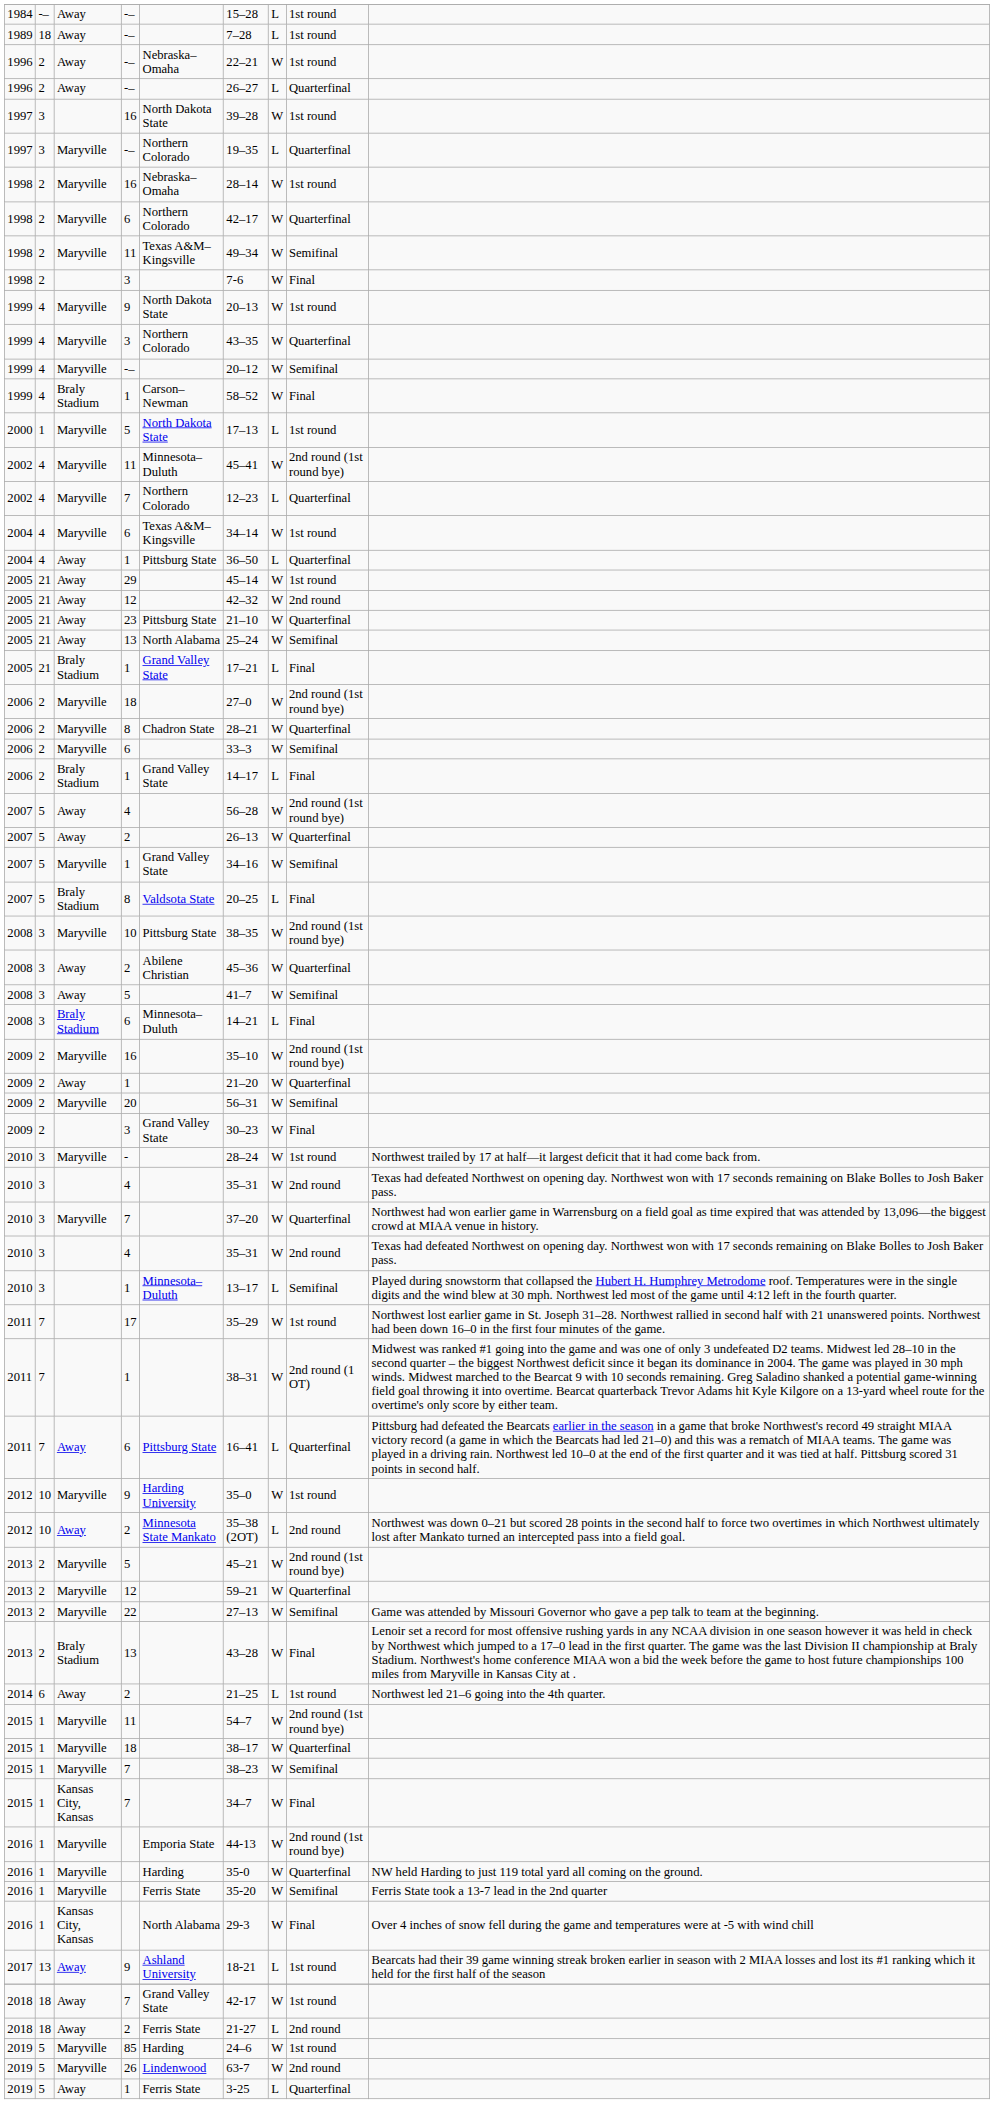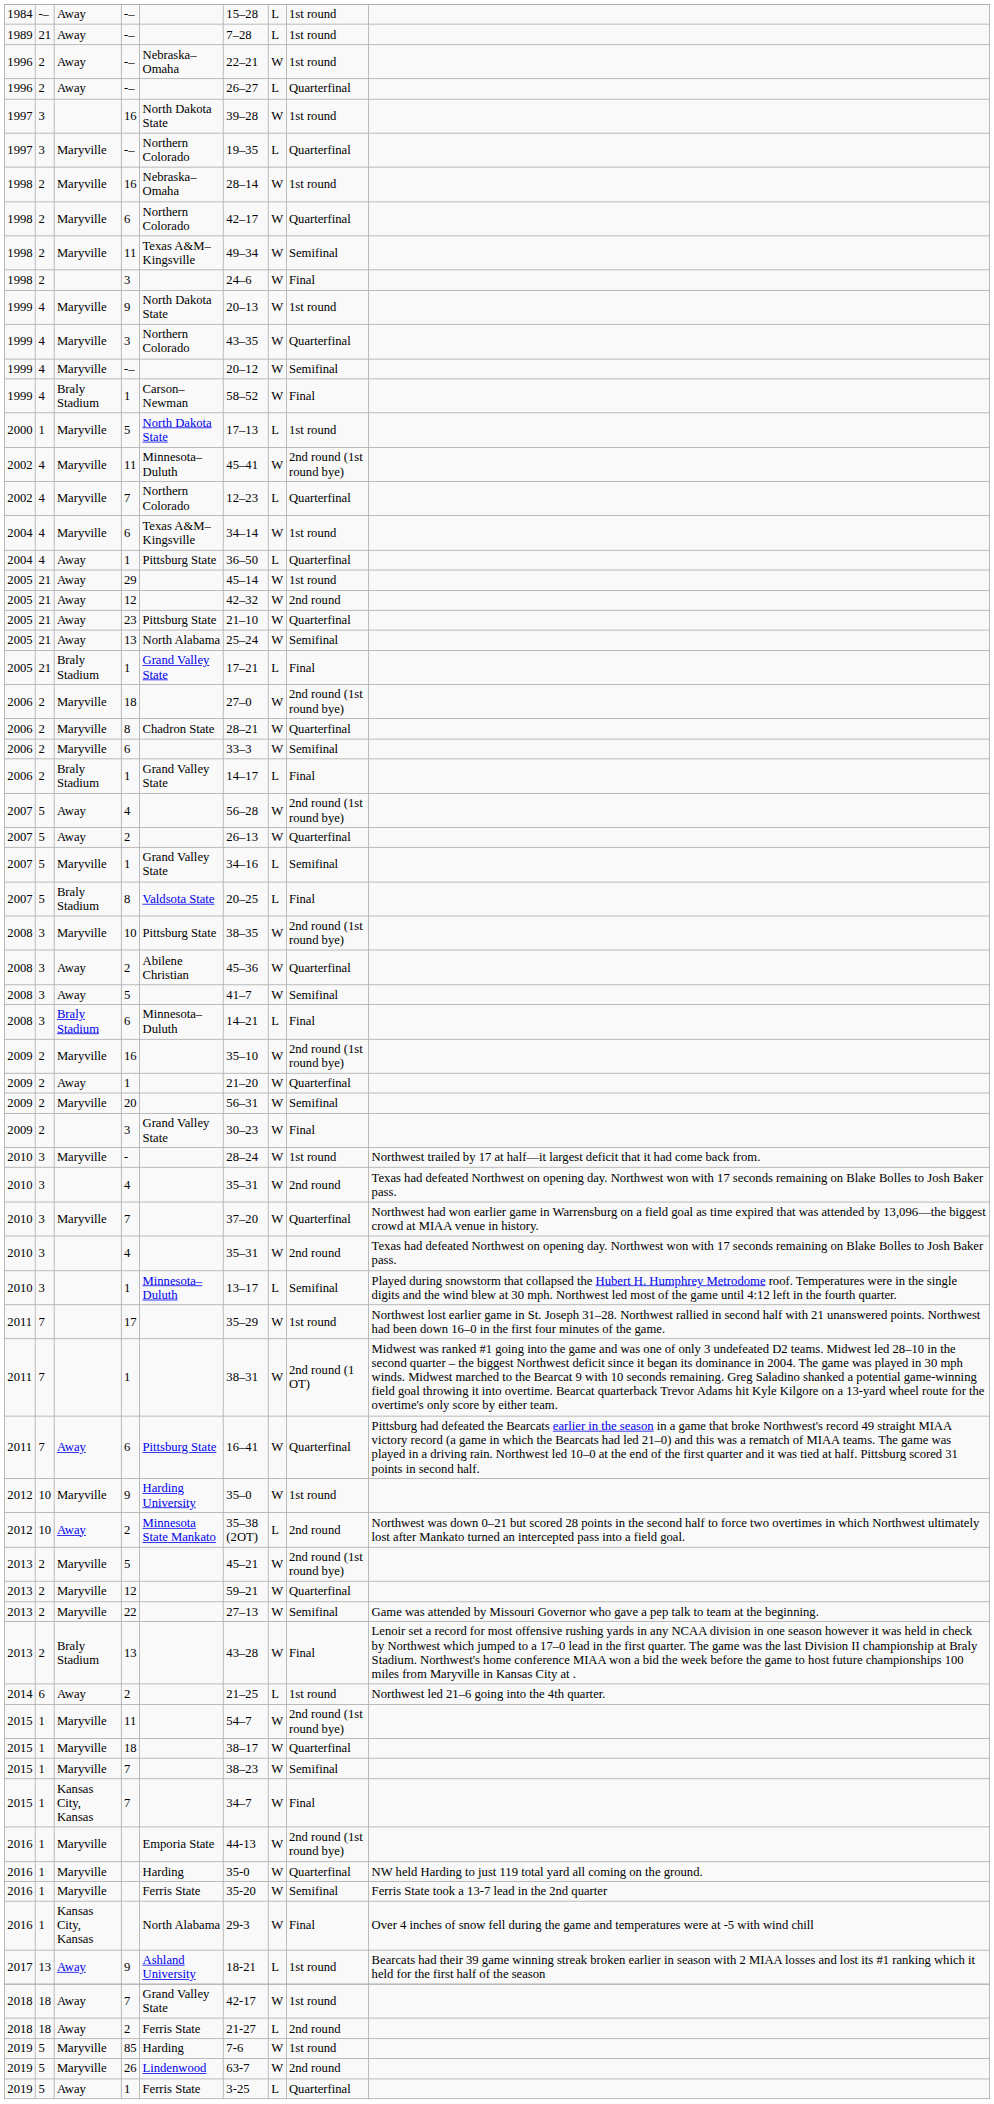(45, 34) 18 -> (45, 34) 21
(235, 280) 7-6 -> (239, 280) 24–6
(277, 864) W -> (275, 864) L
(275, 1447) L -> (277, 1447) W
(239, 2048) 24–6 -> (235, 2048) 7-6
